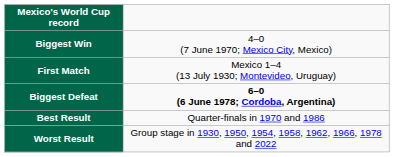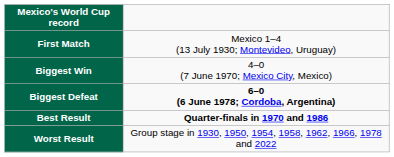rows swapped: (64, 70) <-> (64, 44)
(256, 118) normal -> (256, 118) bold
